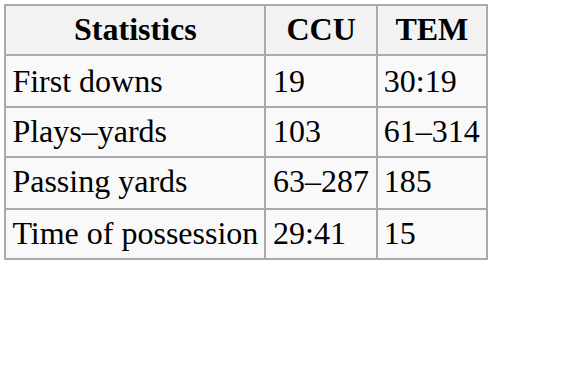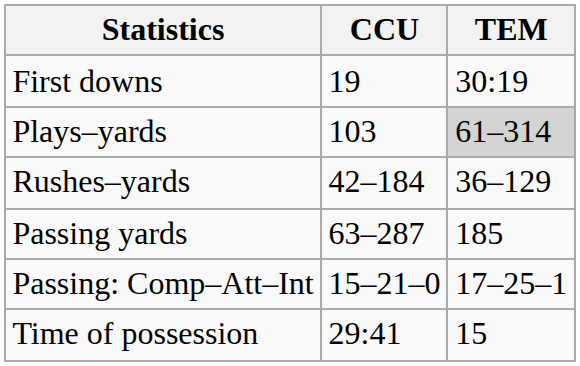(432, 131) no background -> (503, 131) lightgrey background
+ row: (101, 182)
+ row: (163, 283)
